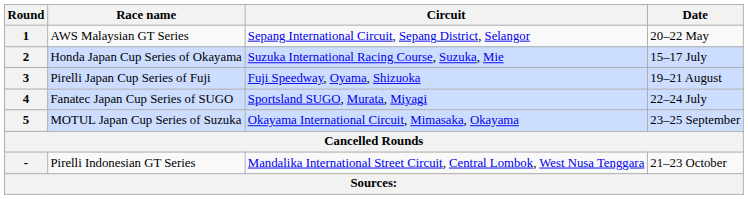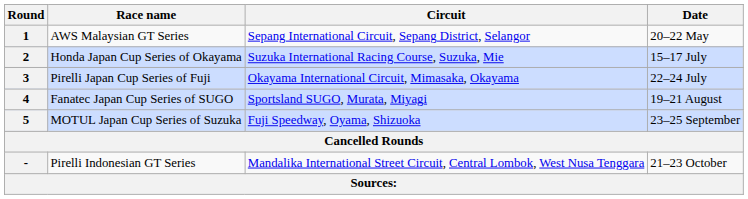(334, 77) Fuji Speedway, Oyama, Shizuoka -> (383, 77) Okayama International Circuit, Mimasaka, Okayama
(686, 77) 19–21 August -> (679, 77) 22–24 July
(679, 99) 22–24 July -> (686, 99) 19–21 August
(383, 120) Okayama International Circuit, Mimasaka, Okayama -> (334, 120) Fuji Speedway, Oyama, Shizuoka
